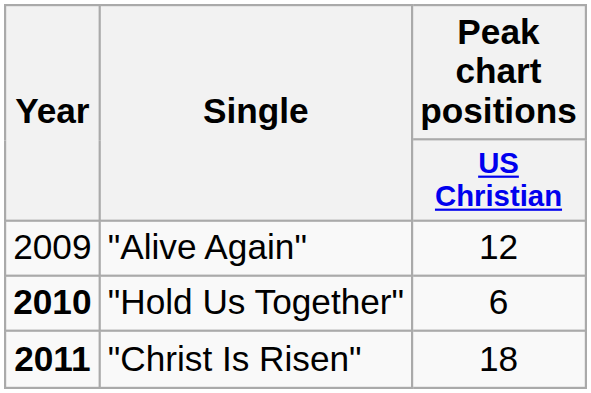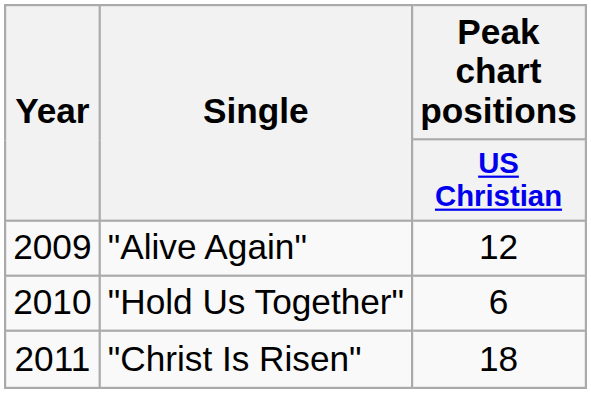(52, 303) bold -> (52, 303) normal
(52, 358) bold -> (52, 358) normal
